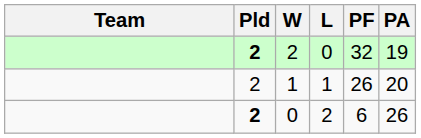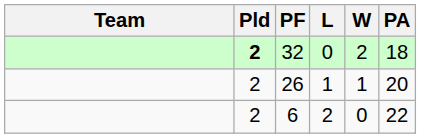columns swapped: (292, 20) <-> (362, 20)
(397, 52) 19 -> (397, 52) 18
(255, 116) bold -> (255, 116) normal
(397, 116) 26 -> (397, 116) 22
